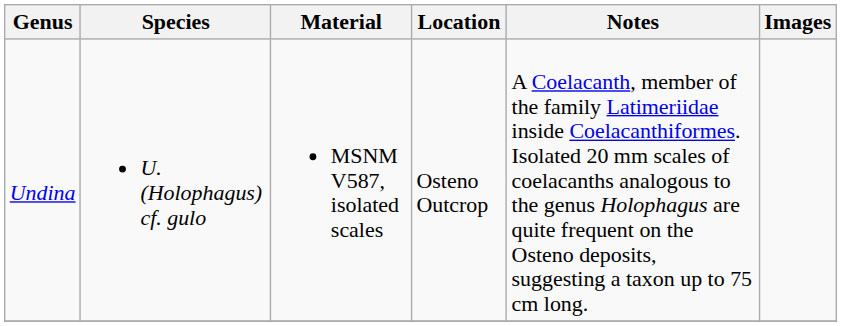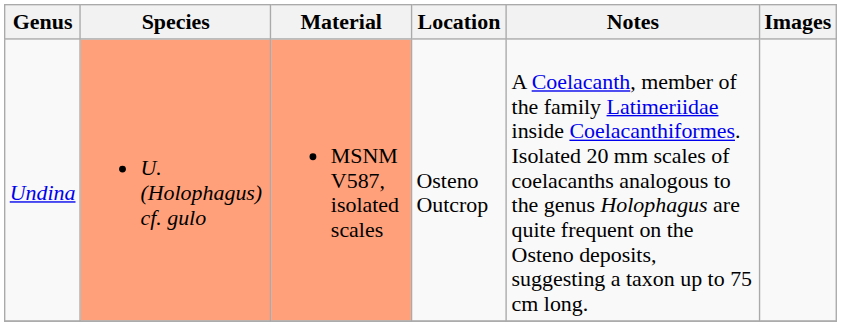(176, 192) no background -> (176, 192) lightsalmon background
(341, 192) no background -> (341, 192) lightsalmon background
